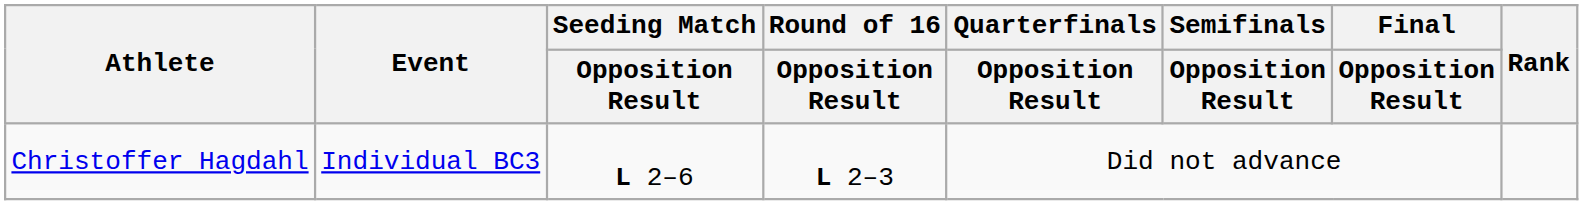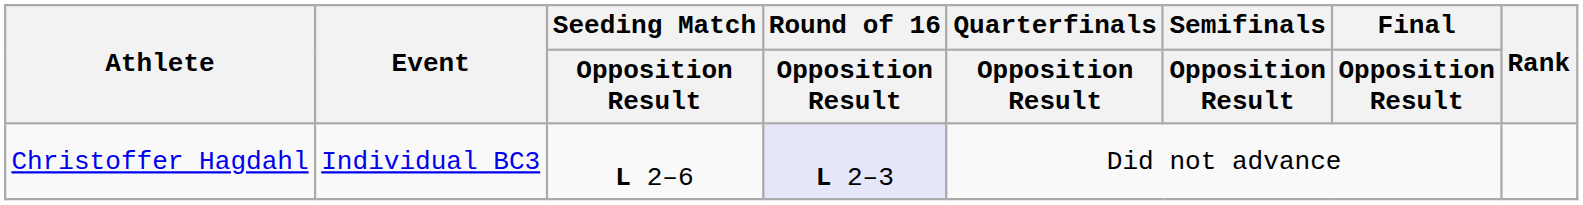(855, 177) no background -> (855, 177) lavender background
